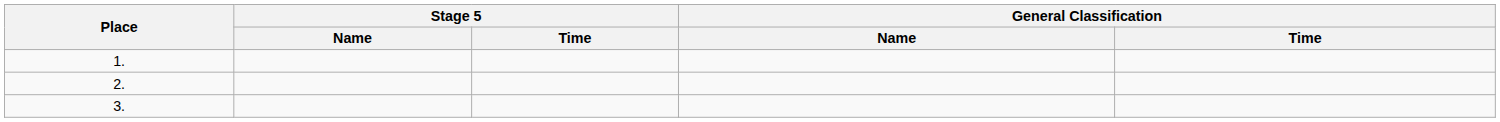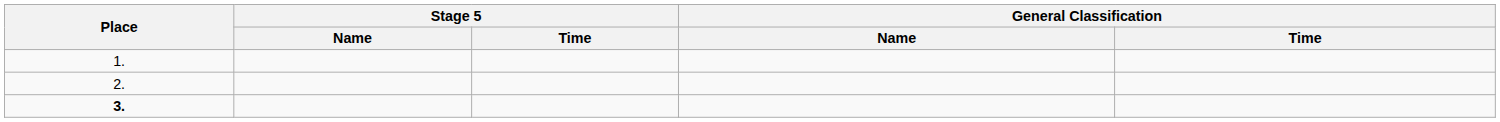(119, 106) normal -> (119, 106) bold
